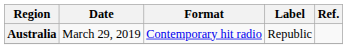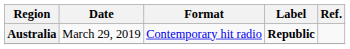(290, 33) normal -> (291, 33) bold
